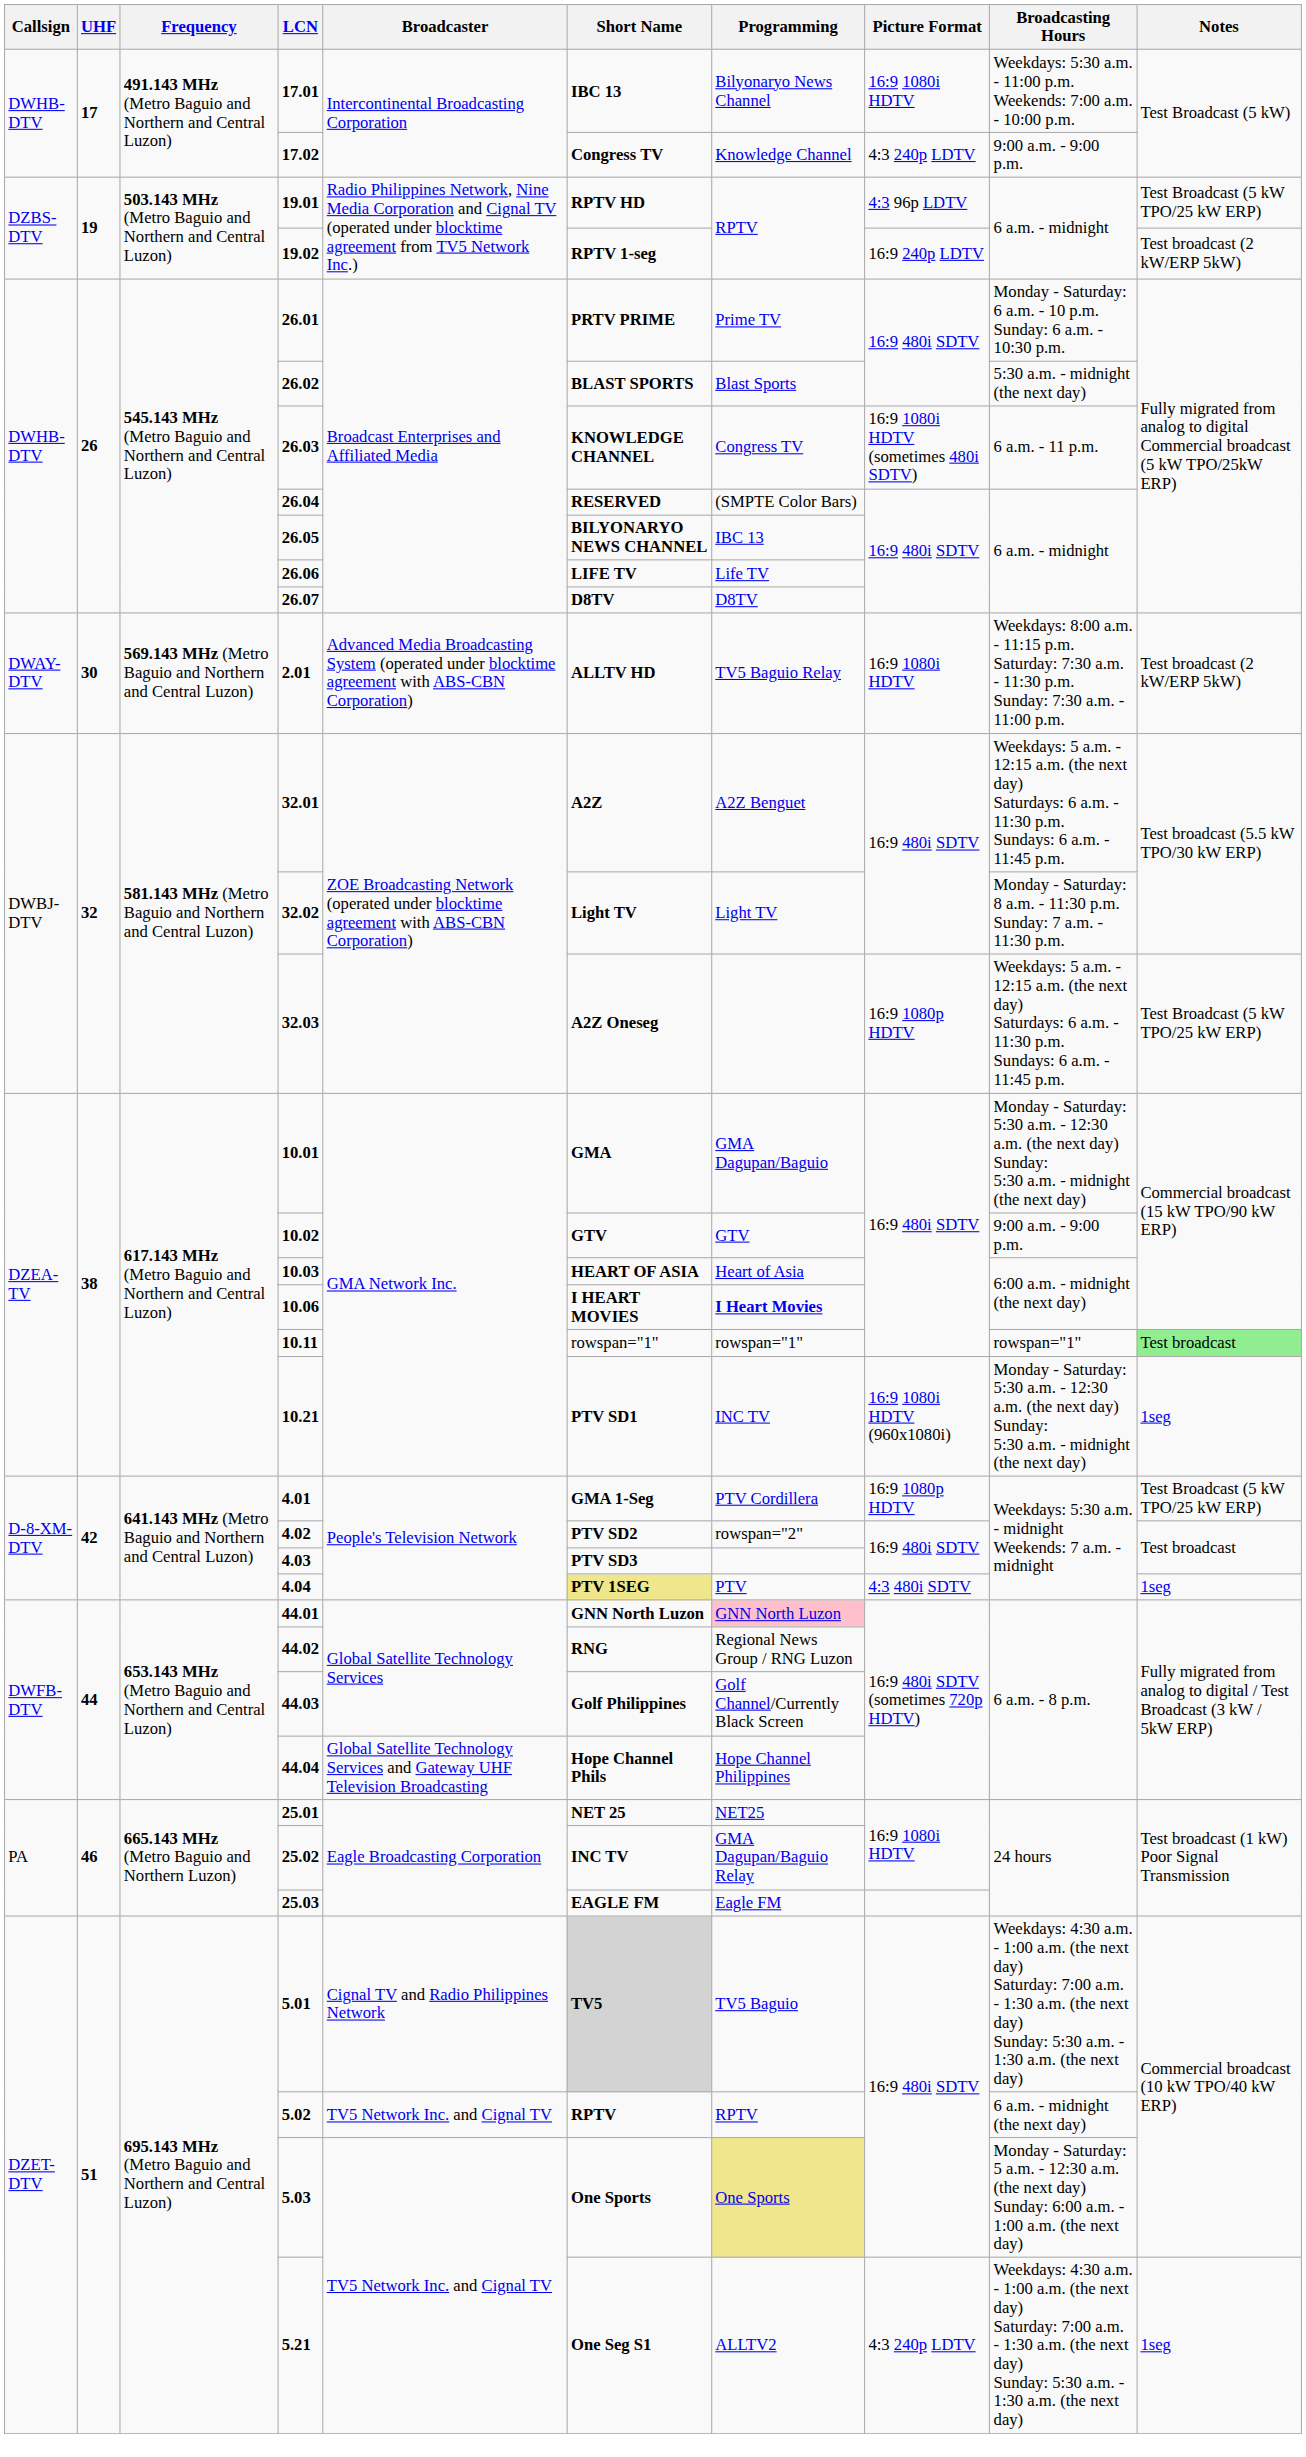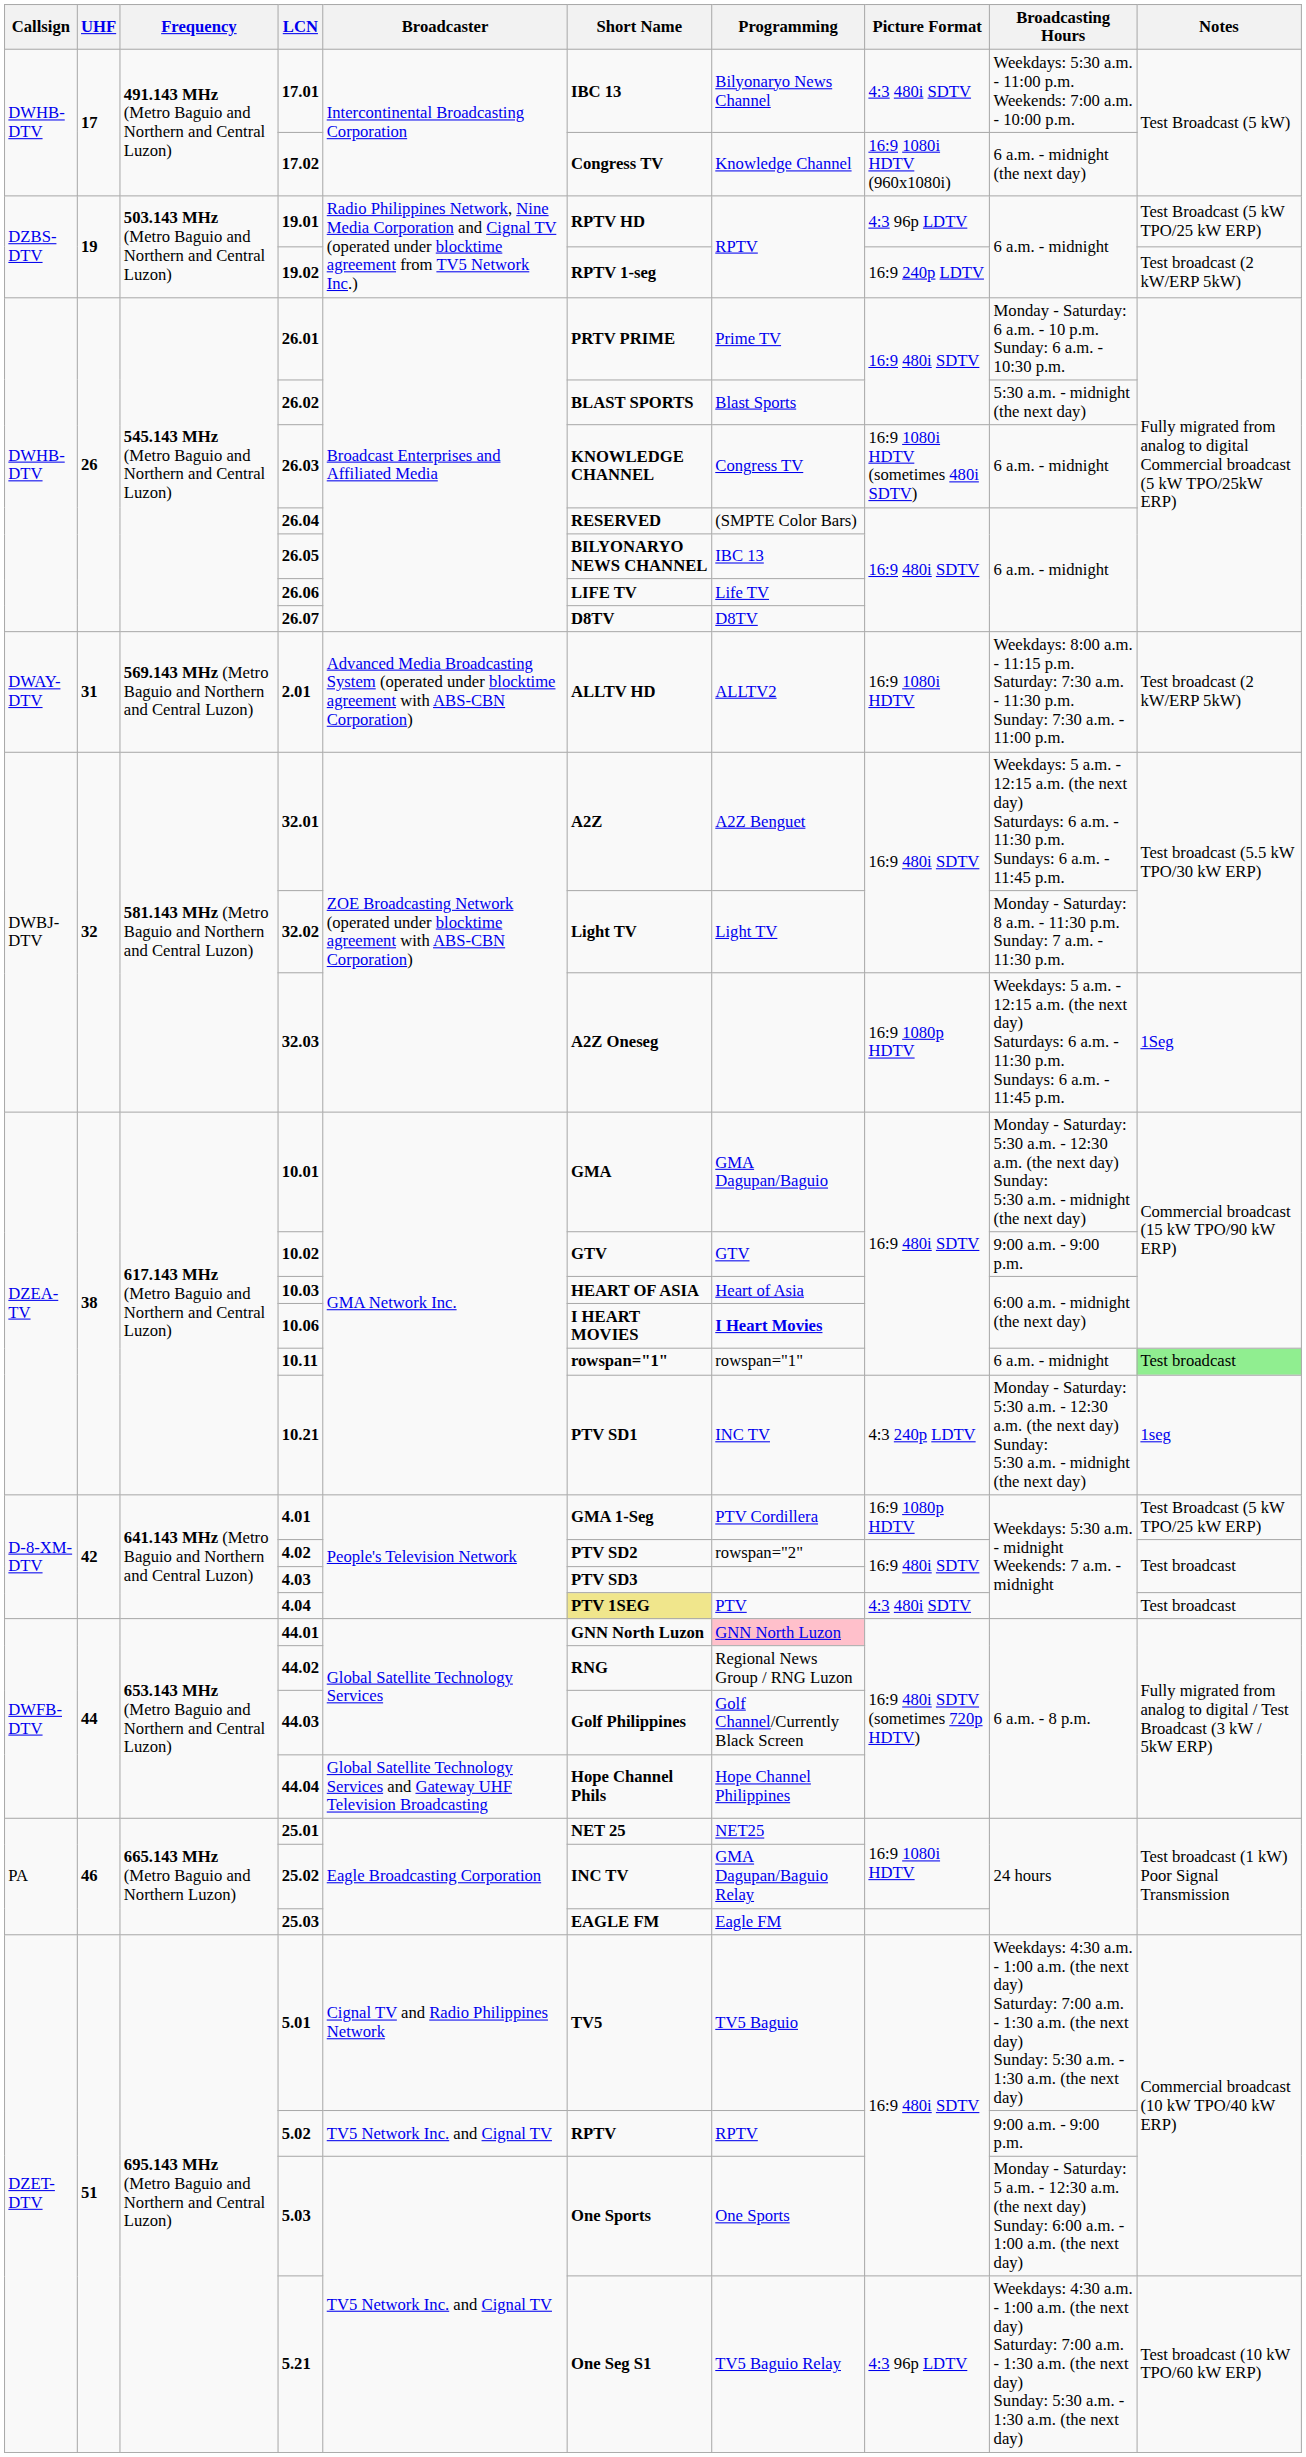(904, 90) 16:9 1080i HDTV -> (920, 90) 4:3 480i SDTV
(922, 154) 4:3 240p LDTV -> (910, 164) 16:9 1080i HDTV (960x1080i)
(1046, 154) 9:00 a.m. - 9:00 p.m. -> (1051, 164) 6 a.m. - midnight (the next day)
(1046, 447) 6 a.m. - 11 p.m. -> (1051, 466) 6 a.m. - midnight
(89, 673) 30 -> (89, 691) 31
(778, 673) TV5 Baguio Relay -> (746, 691) ALLTV2
(1213, 1023) Test Broadcast (5 kW TPO/25 kW ERP) -> (1157, 1042) 1Seg
(615, 1342) normal -> (619, 1361) bold
(1037, 1342) rowspan="1" -> (1051, 1361) 6 a.m. - midnight
(910, 1415) 16:9 1080i HDTV (960x1080i) -> (922, 1434) 4:3 240p LDTV
(1156, 1587) 1seg -> (1188, 1605) Test broadcast
(587, 2004) lightgrey background -> (587, 2022) no background
(1051, 2114) 6 a.m. - midnight (the next day) -> (1046, 2133) 9:00 a.m. - 9:00 p.m.
(752, 2197) khaki background -> (752, 2215) no background
(746, 2345) ALLTV2 -> (778, 2364) TV5 Baguio Relay
(922, 2345) 4:3 240p LDTV -> (918, 2364) 4:3 96p LDTV
(1156, 2345) 1seg -> (1215, 2364) Test broadcast (10 kW TPO/60 kW ERP)
